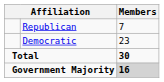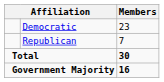rows swapped: (49, 41) <-> (49, 26)
(124, 70) lightgrey background -> (124, 70) no background
